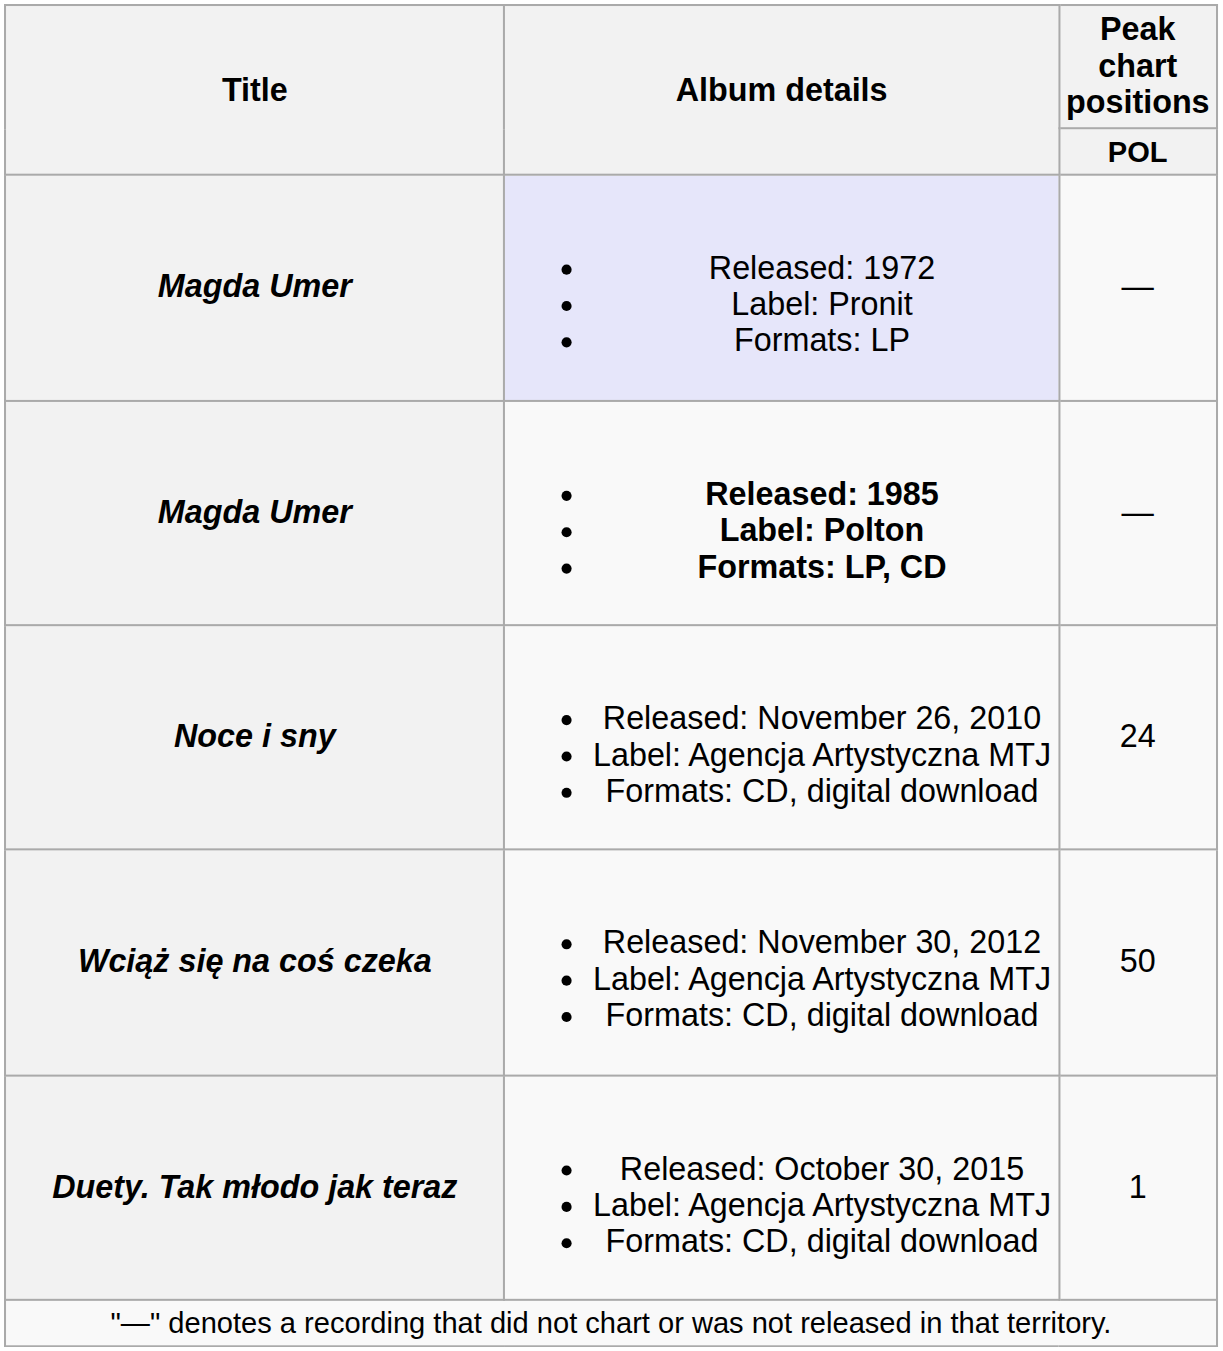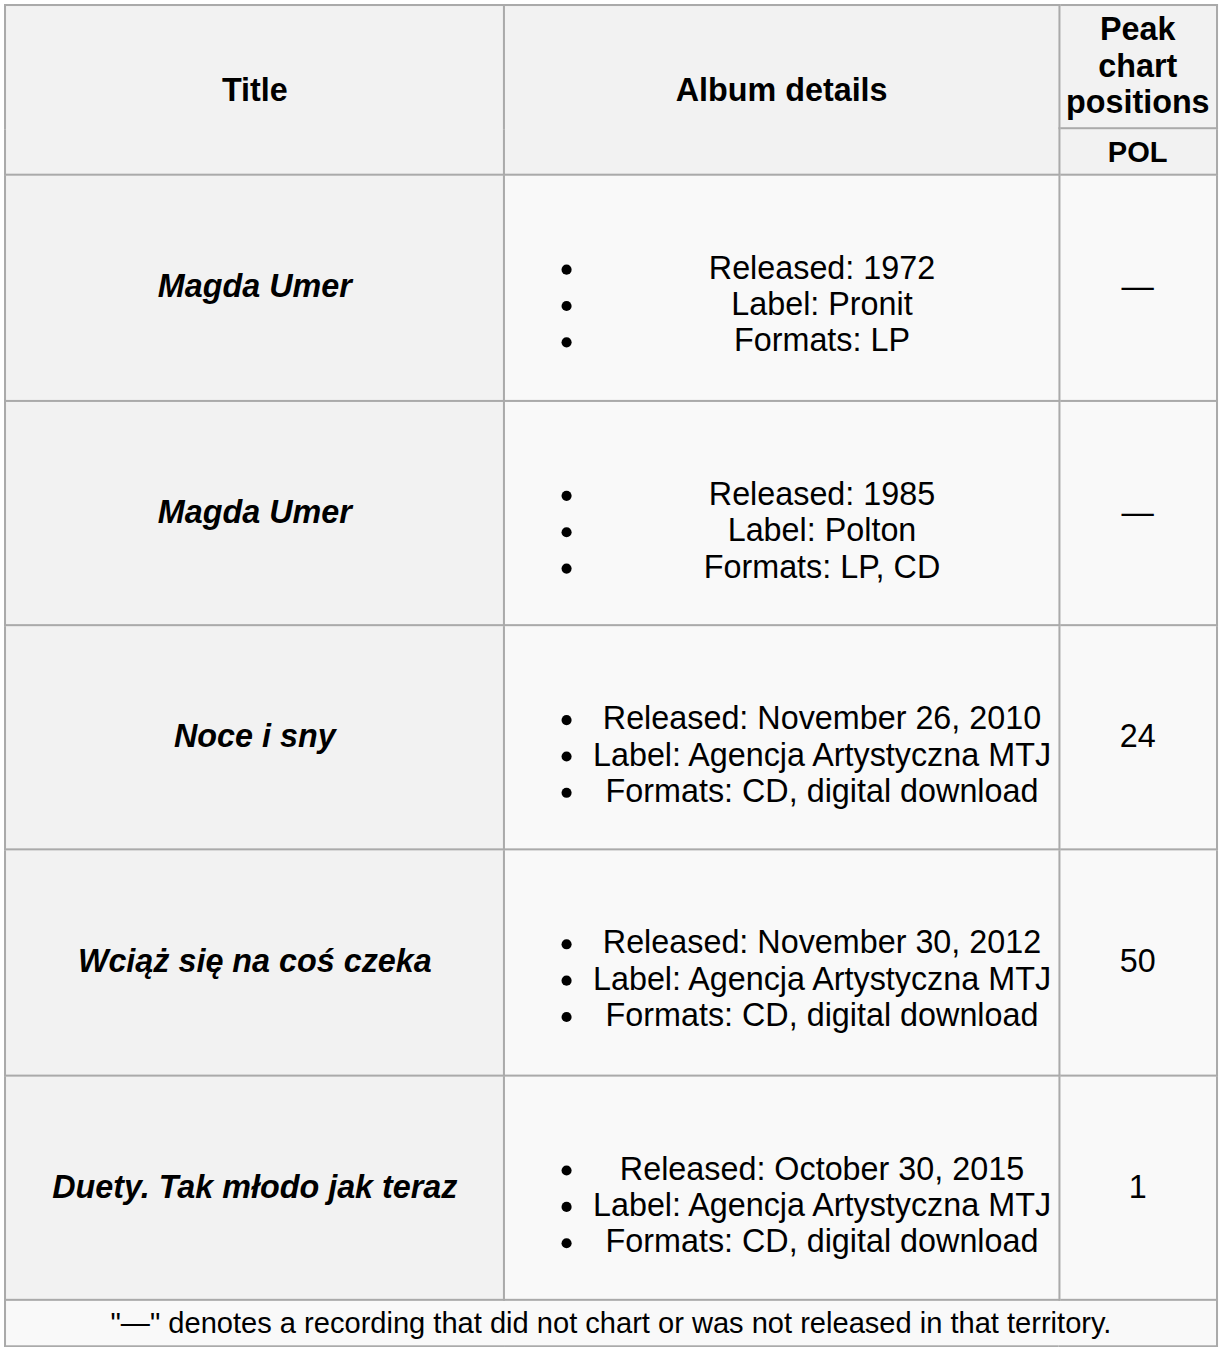(782, 306) lavender background -> (782, 306) no background
(782, 531) bold -> (782, 531) normal
